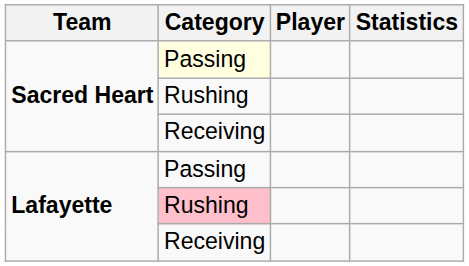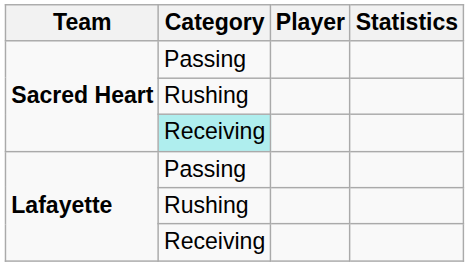(205, 59) lightyellow background -> (205, 59) no background
(215, 132) no background -> (215, 132) paleturquoise background
(206, 205) pink background -> (206, 205) no background
